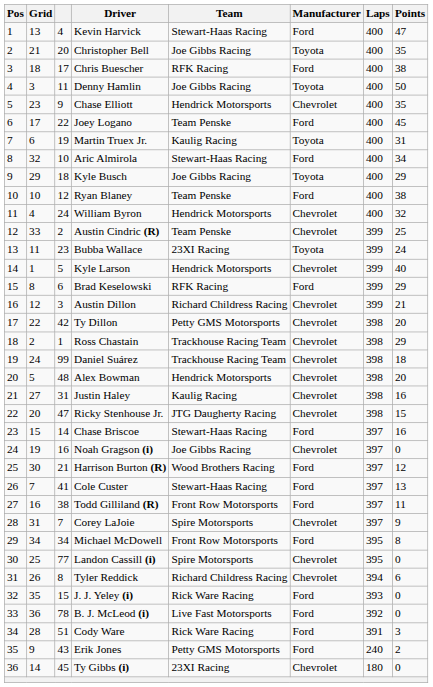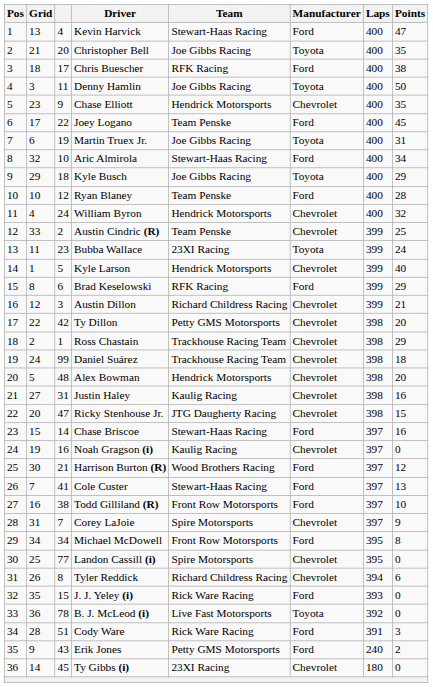(204, 140) Kaulig Racing -> (211, 140) Joe Gibbs Racing
(401, 195) 38 -> (401, 195) 28
(211, 449) Joe Gibbs Racing -> (204, 449) Kaulig Racing
(400, 504) 11 -> (401, 504) 10
(303, 613) Ford -> (308, 613) Toyota
